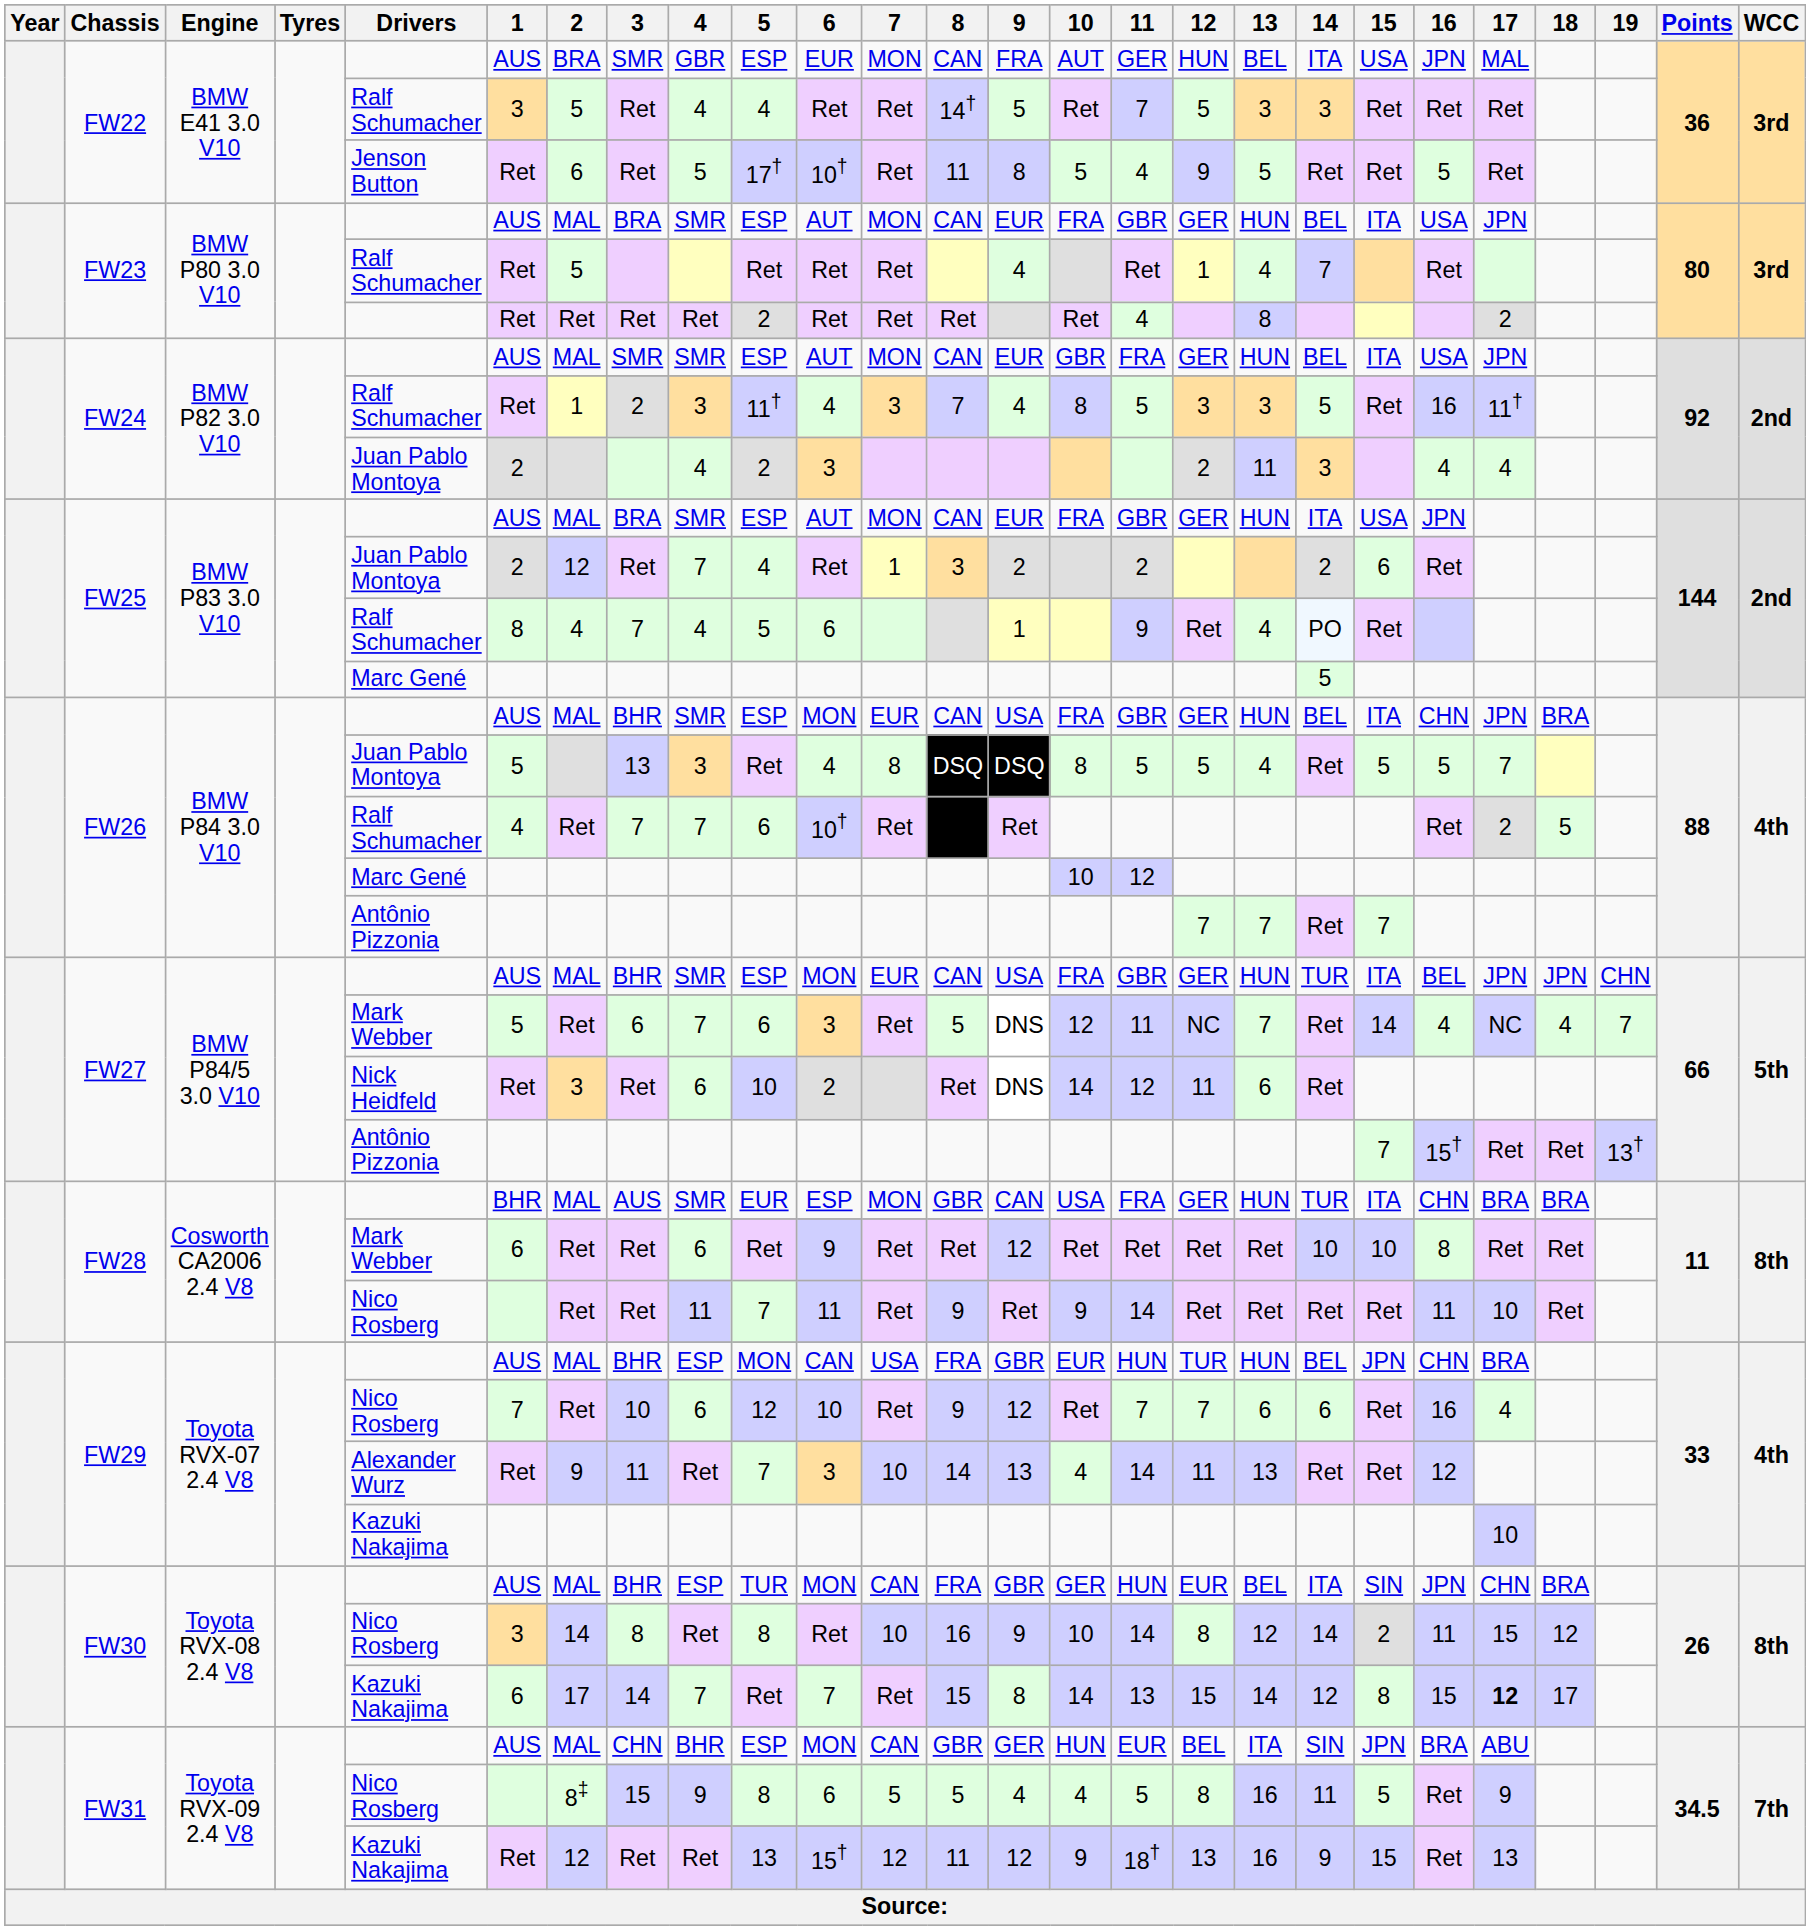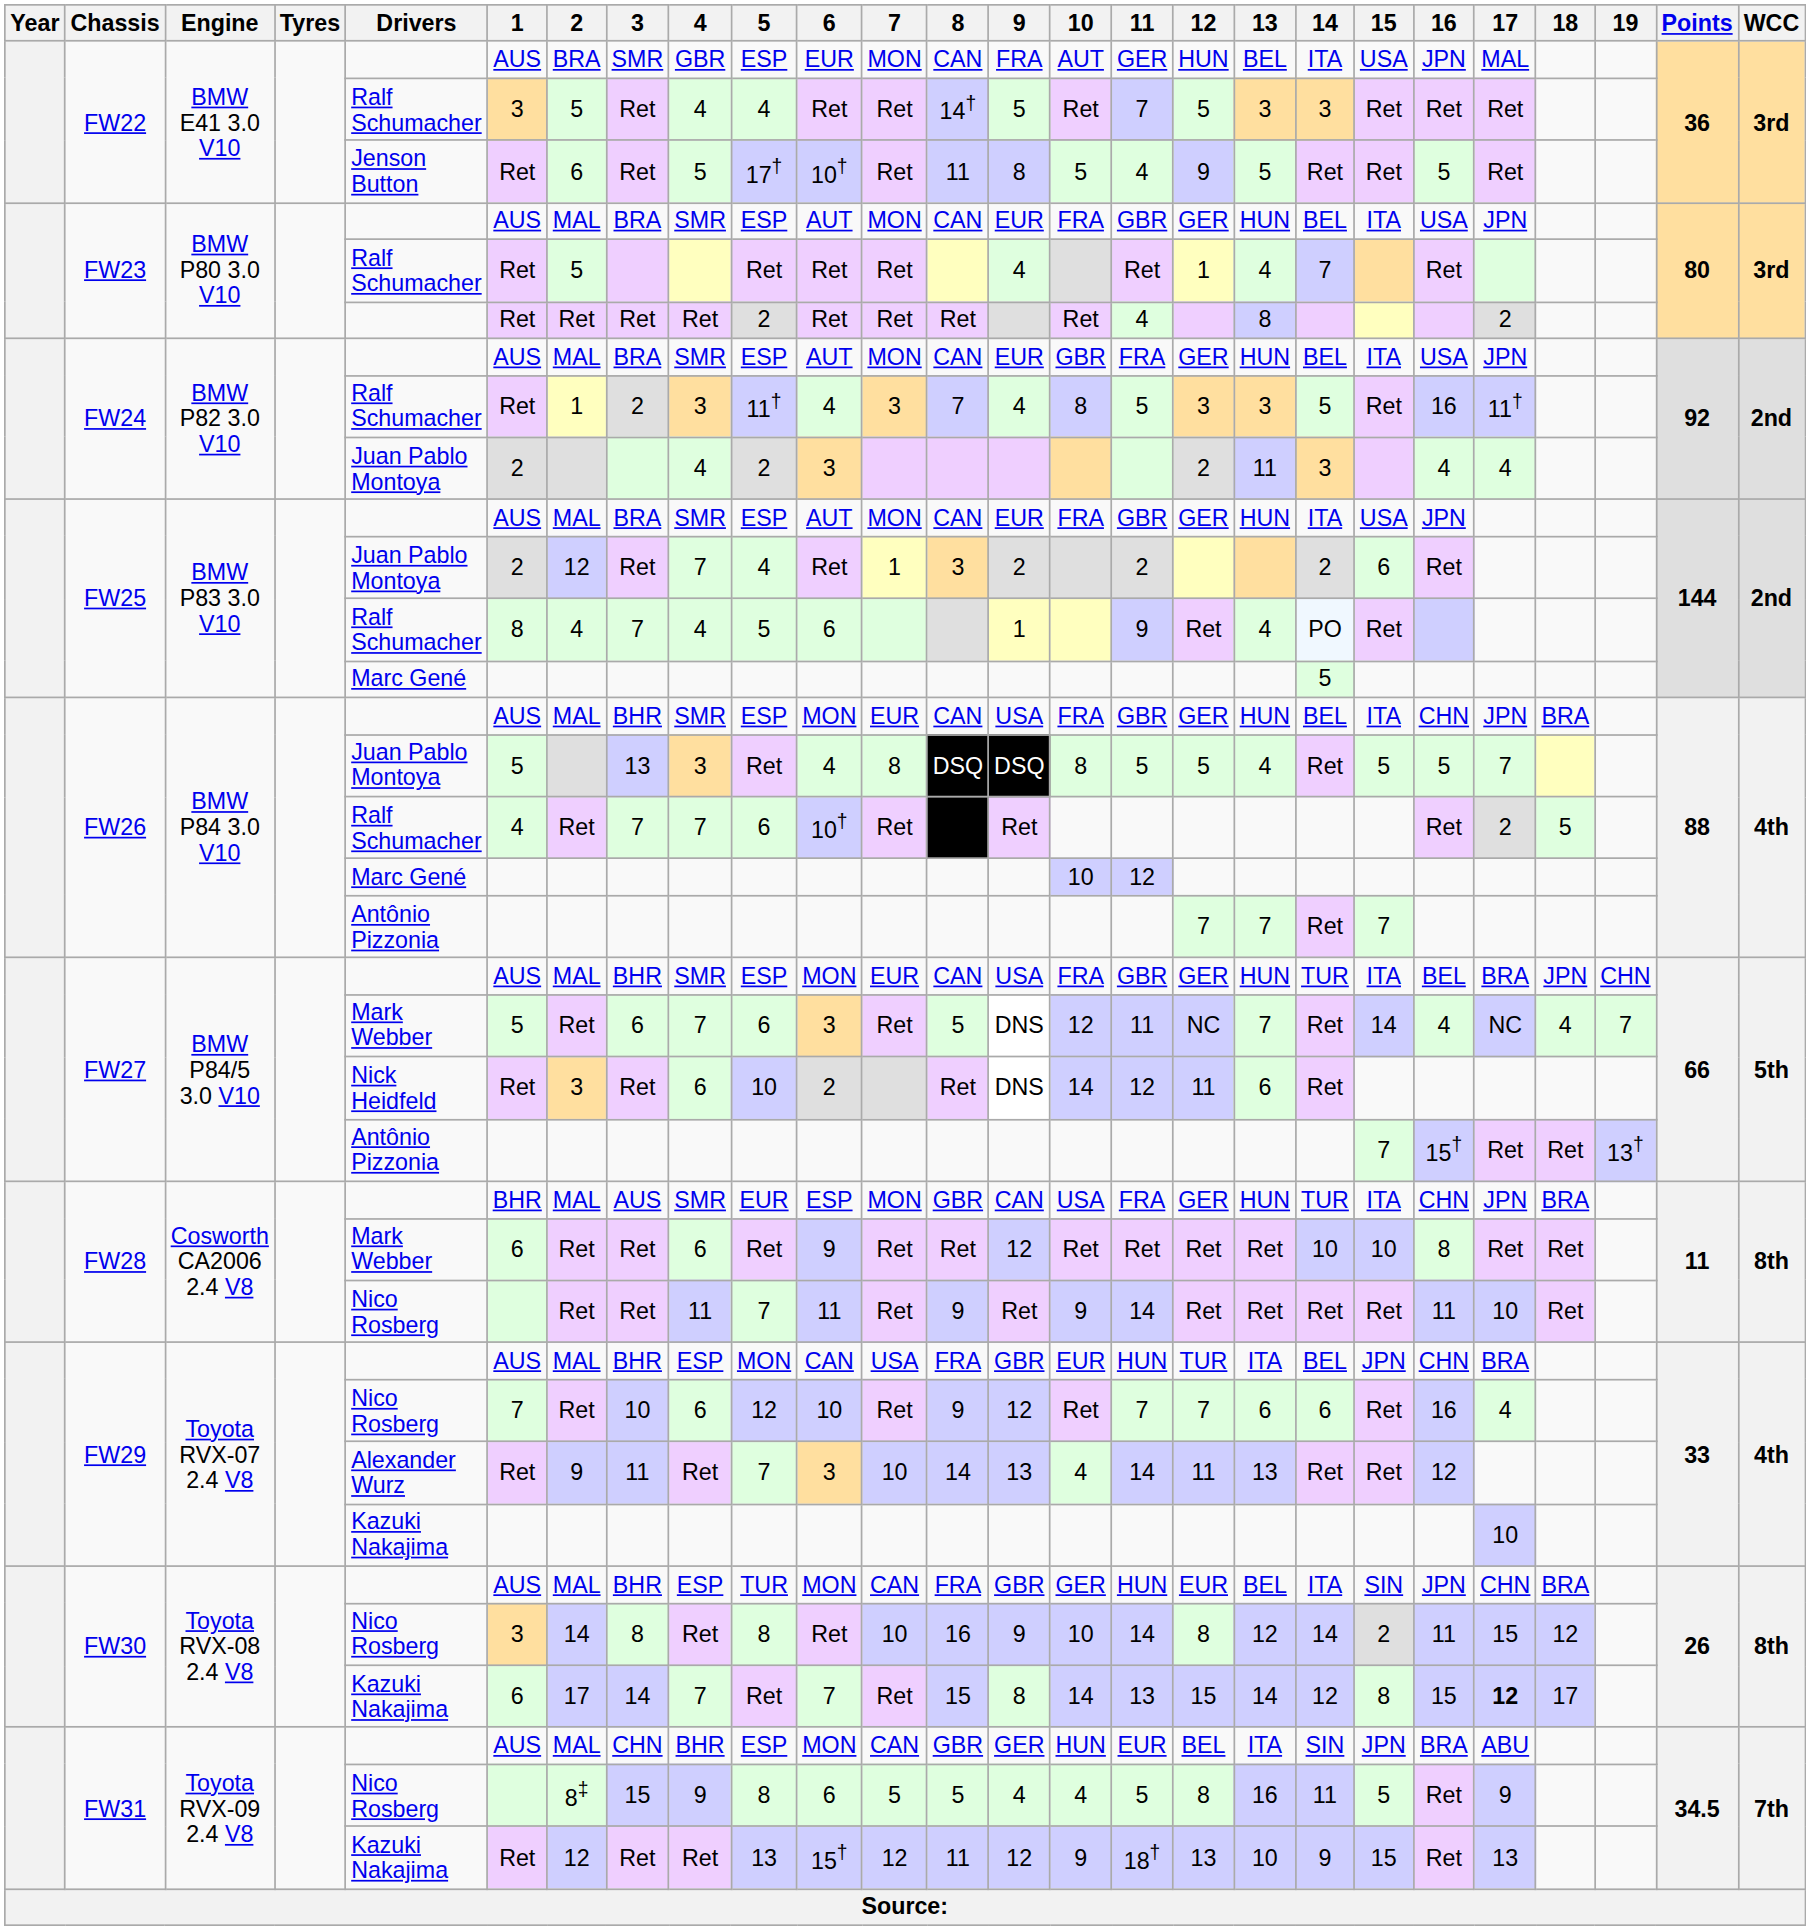(637, 356) SMR -> (637, 356) BRA
(1505, 976) JPN -> (1505, 976) BRA
(1505, 1199) BRA -> (1505, 1199) JPN
(1265, 1361) HUN -> (1265, 1361) ITA
(1265, 1857) 16 -> (1265, 1857) 10
